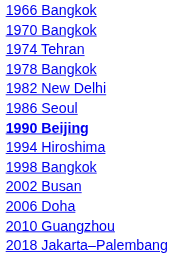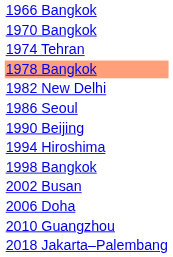(51, 69) no background -> (51, 69) lightsalmon background
(47, 128) bold -> (45, 128) normal
